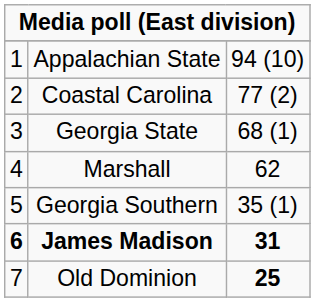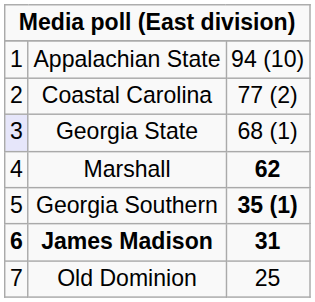(16, 132) no background -> (16, 132) lavender background
(268, 168) normal -> (268, 168) bold
(268, 205) normal -> (268, 205) bold
(268, 278) bold -> (268, 278) normal
